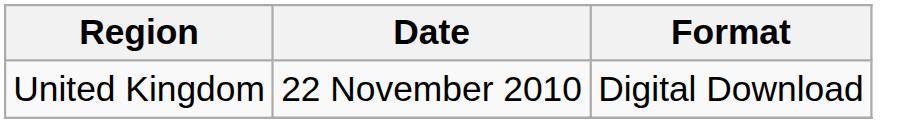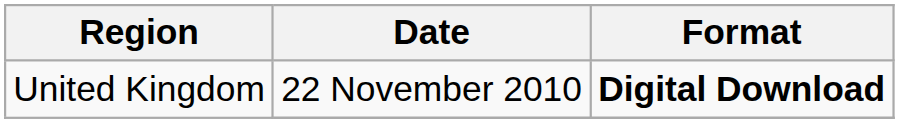(731, 88) normal -> (742, 88) bold
